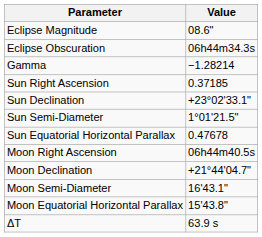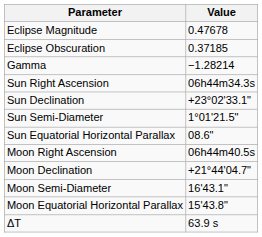(201, 30) 08.6" -> (208, 30) 0.47678
(222, 48) 06h44m34.3s -> (208, 48) 0.37185
(208, 83) 0.37185 -> (222, 83) 06h44m34.3s
(208, 135) 0.47678 -> (201, 135) 08.6"
